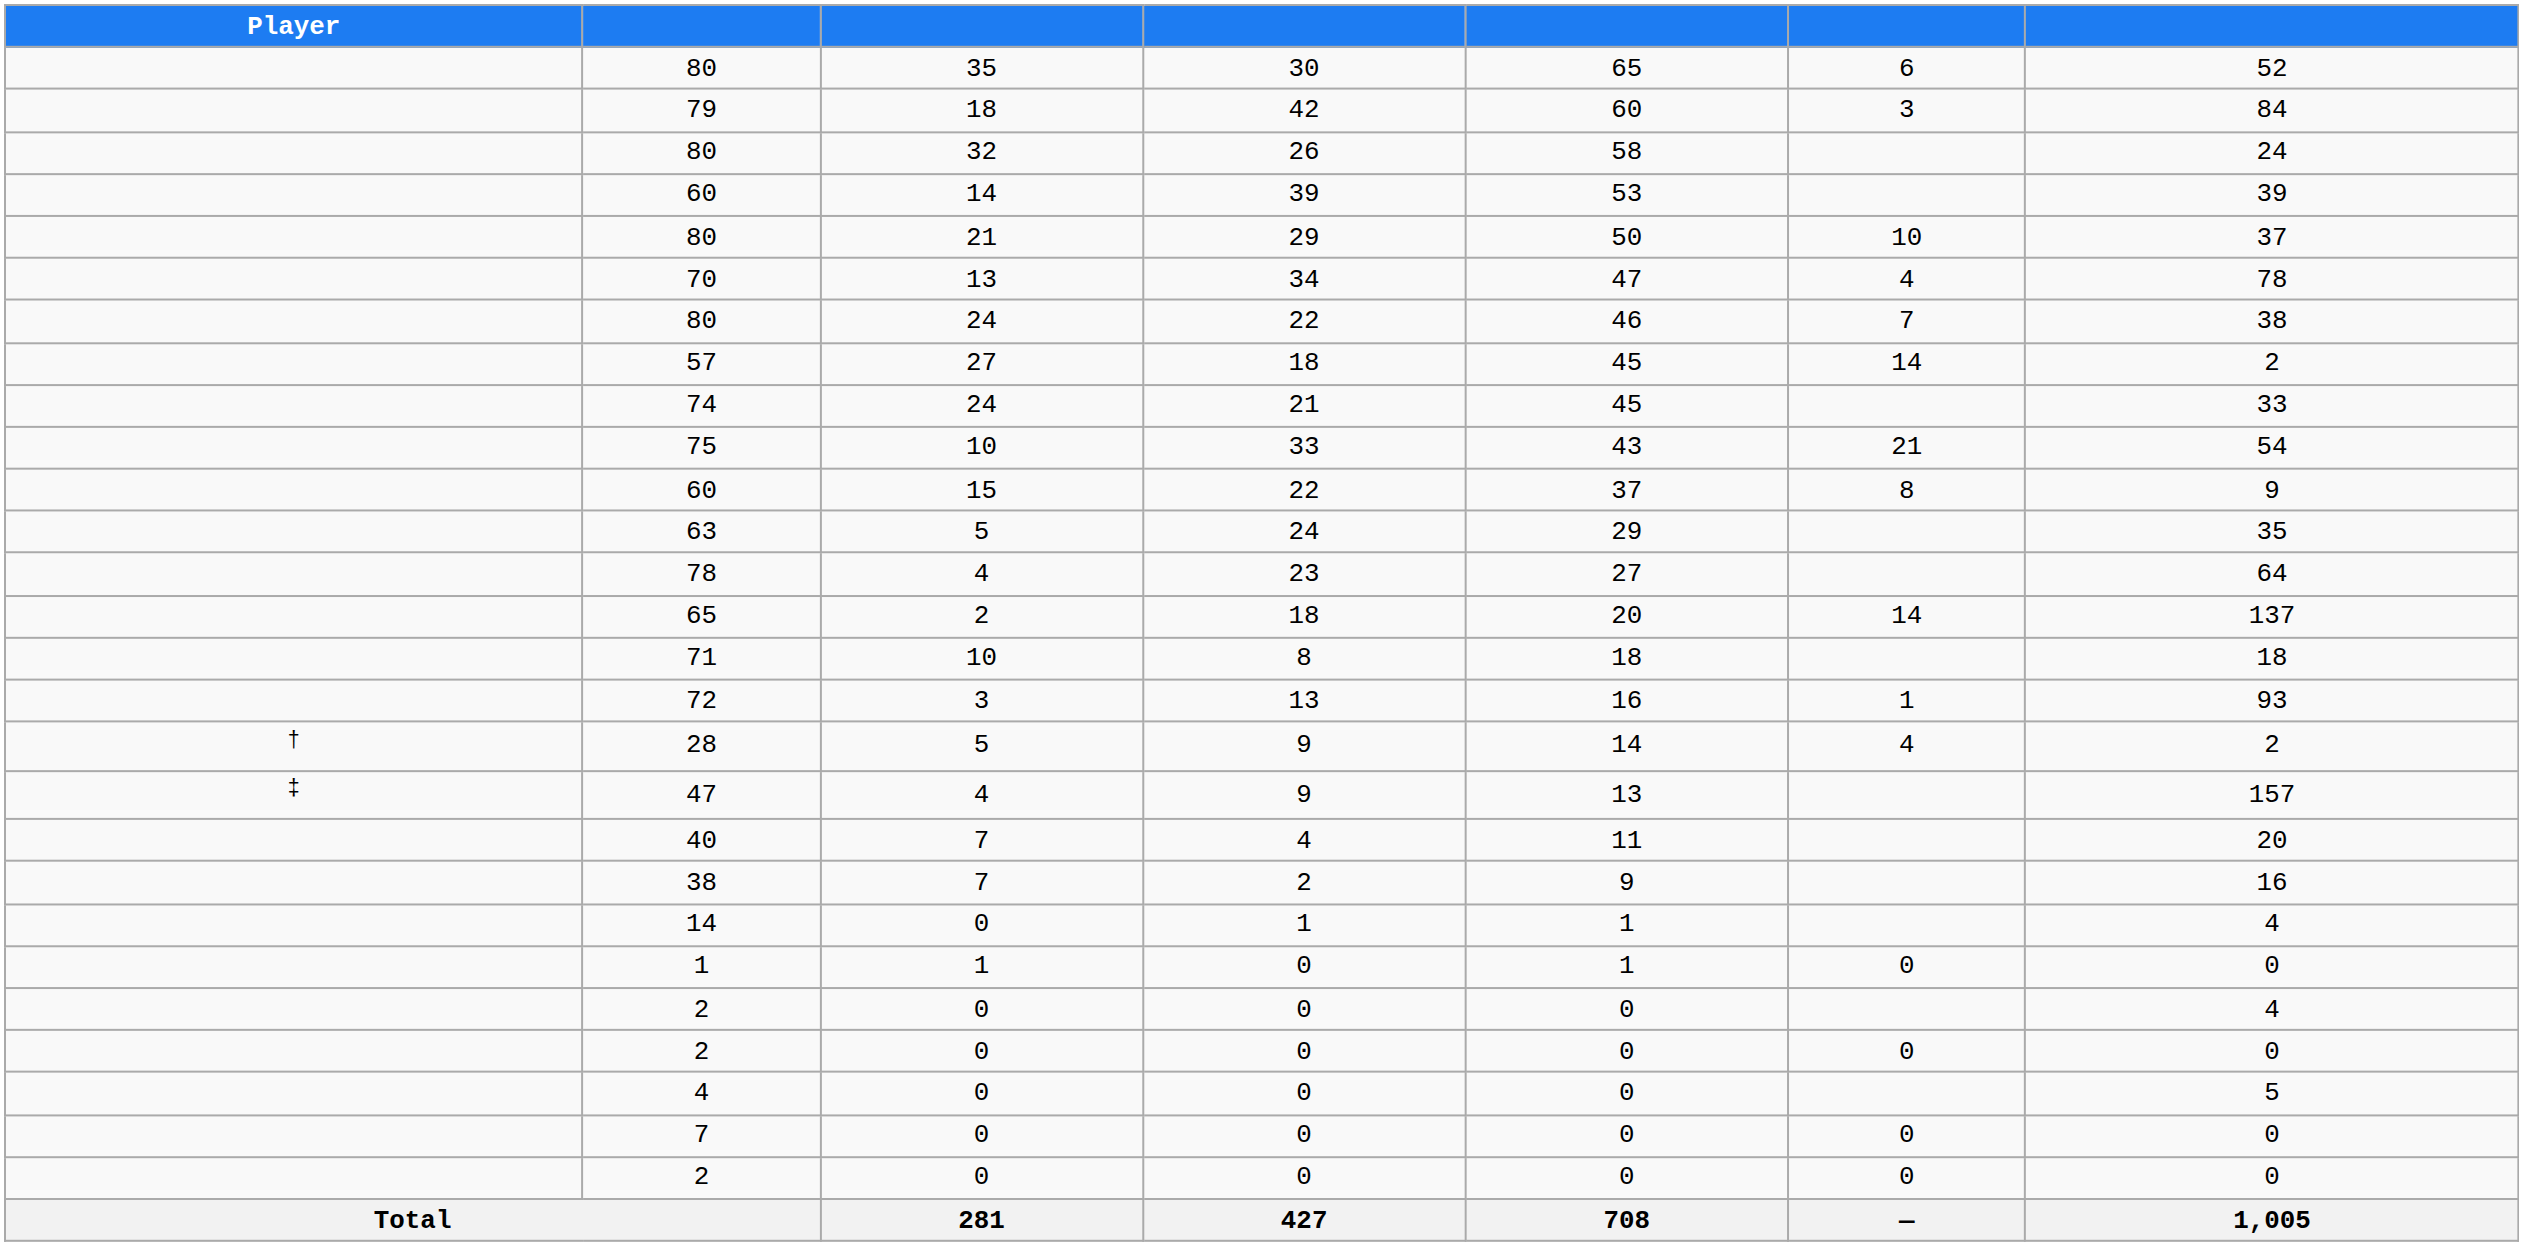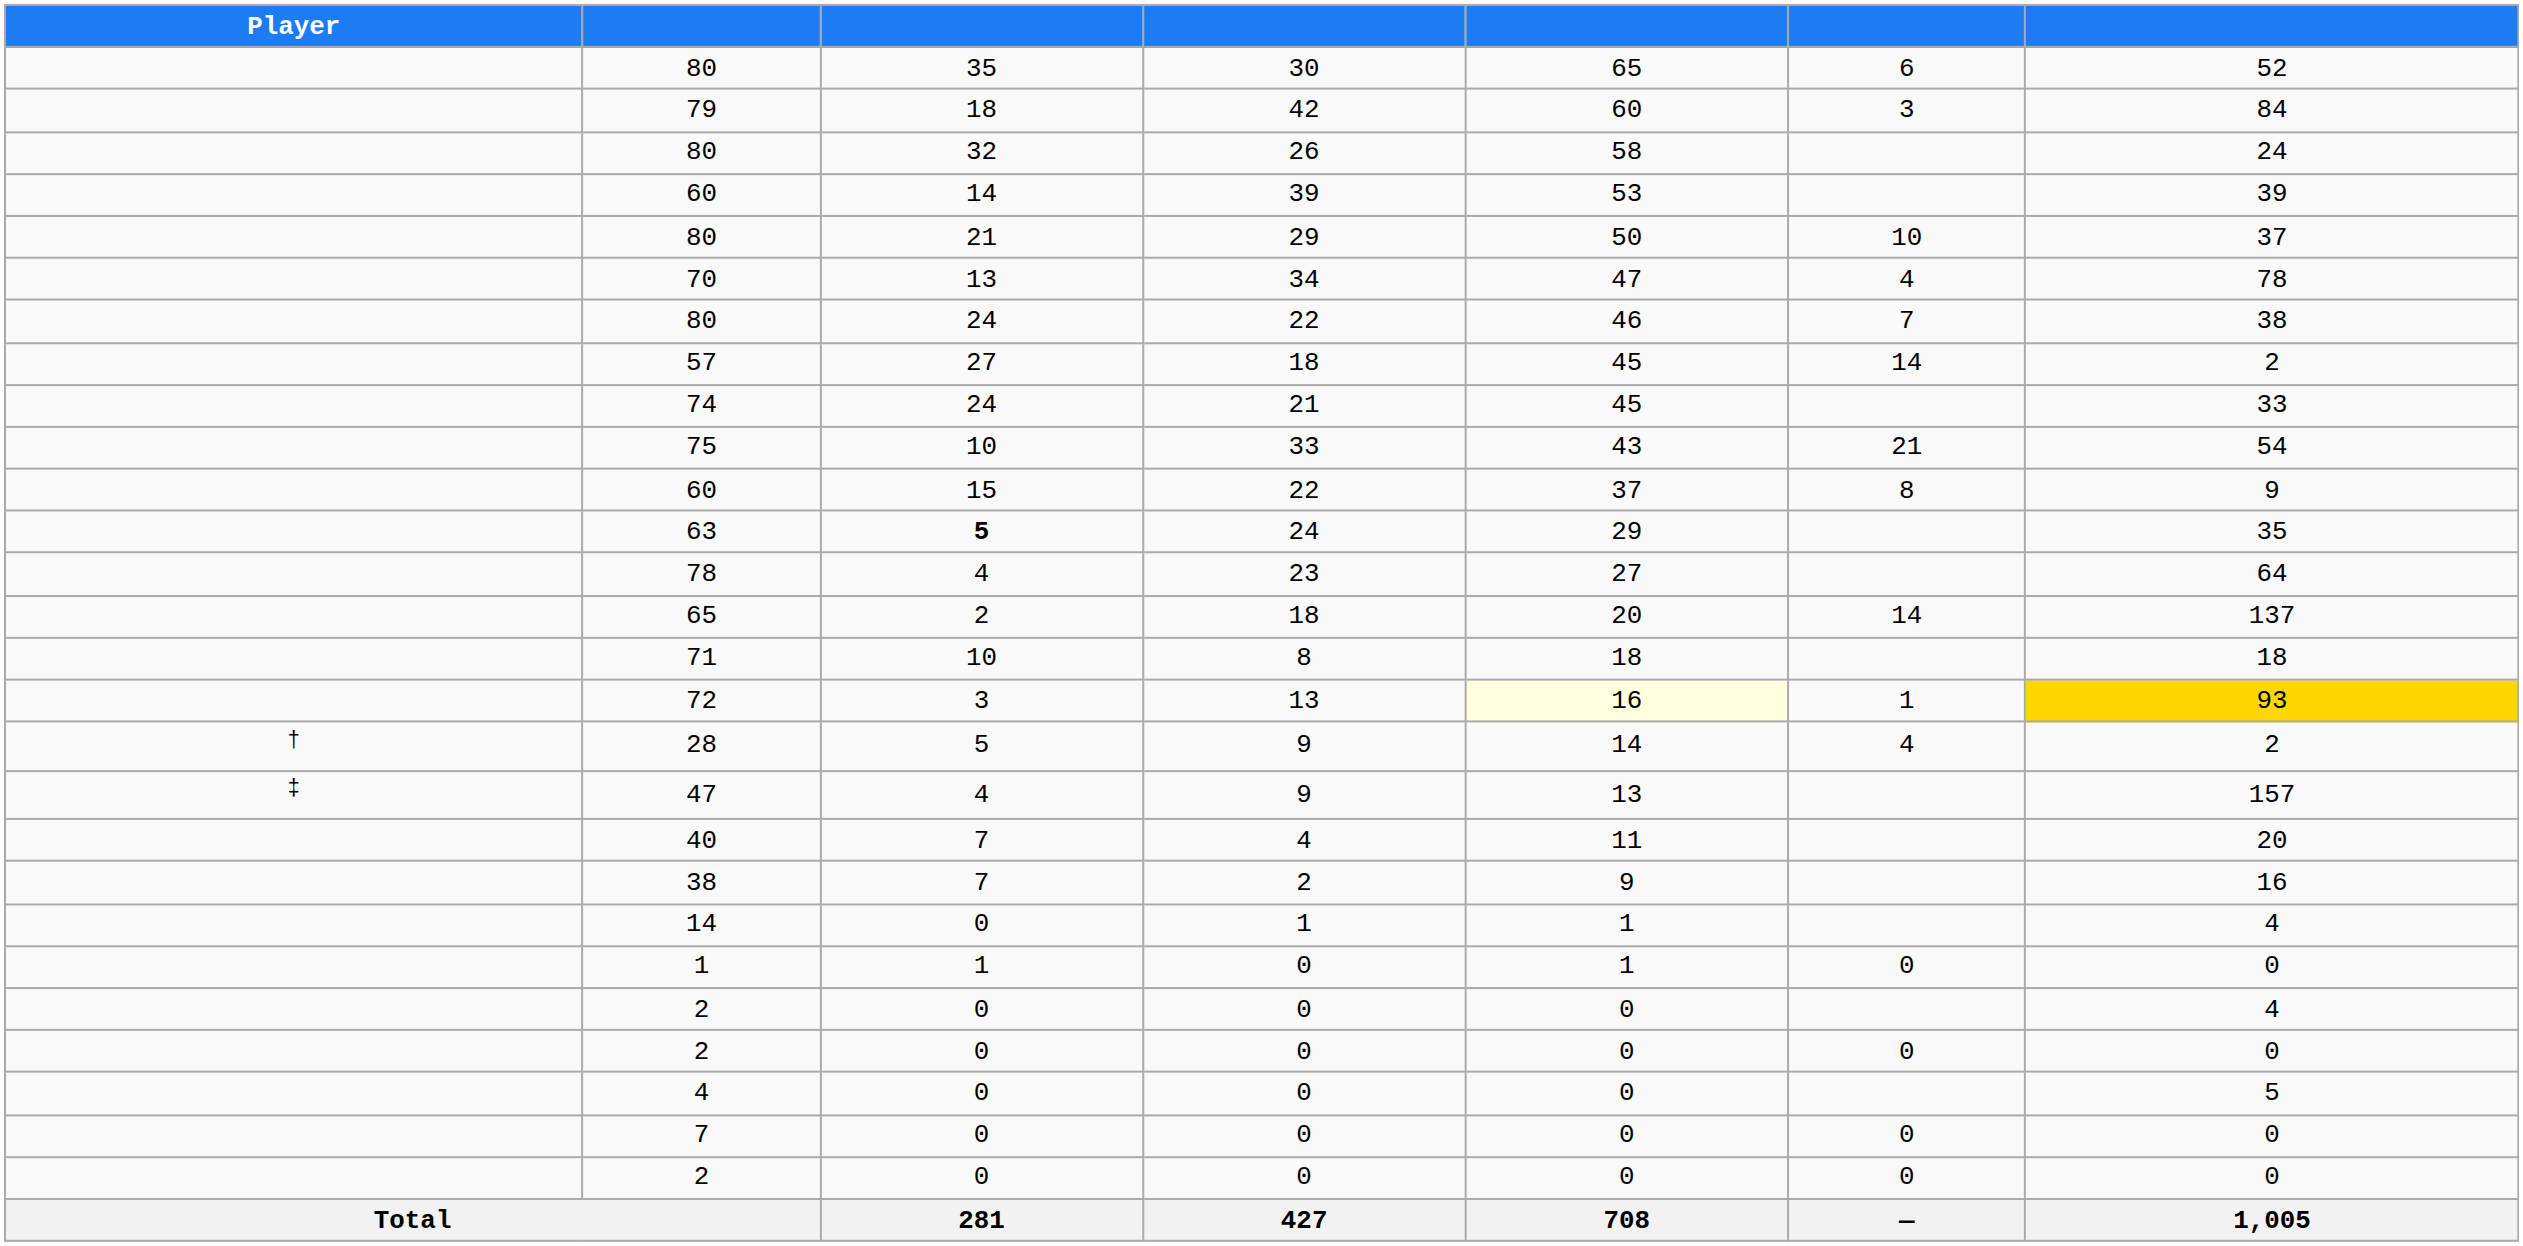(982, 532) normal -> (982, 532) bold
(1627, 701) no background -> (1627, 701) lightyellow background
(2272, 701) no background -> (2272, 701) gold background
